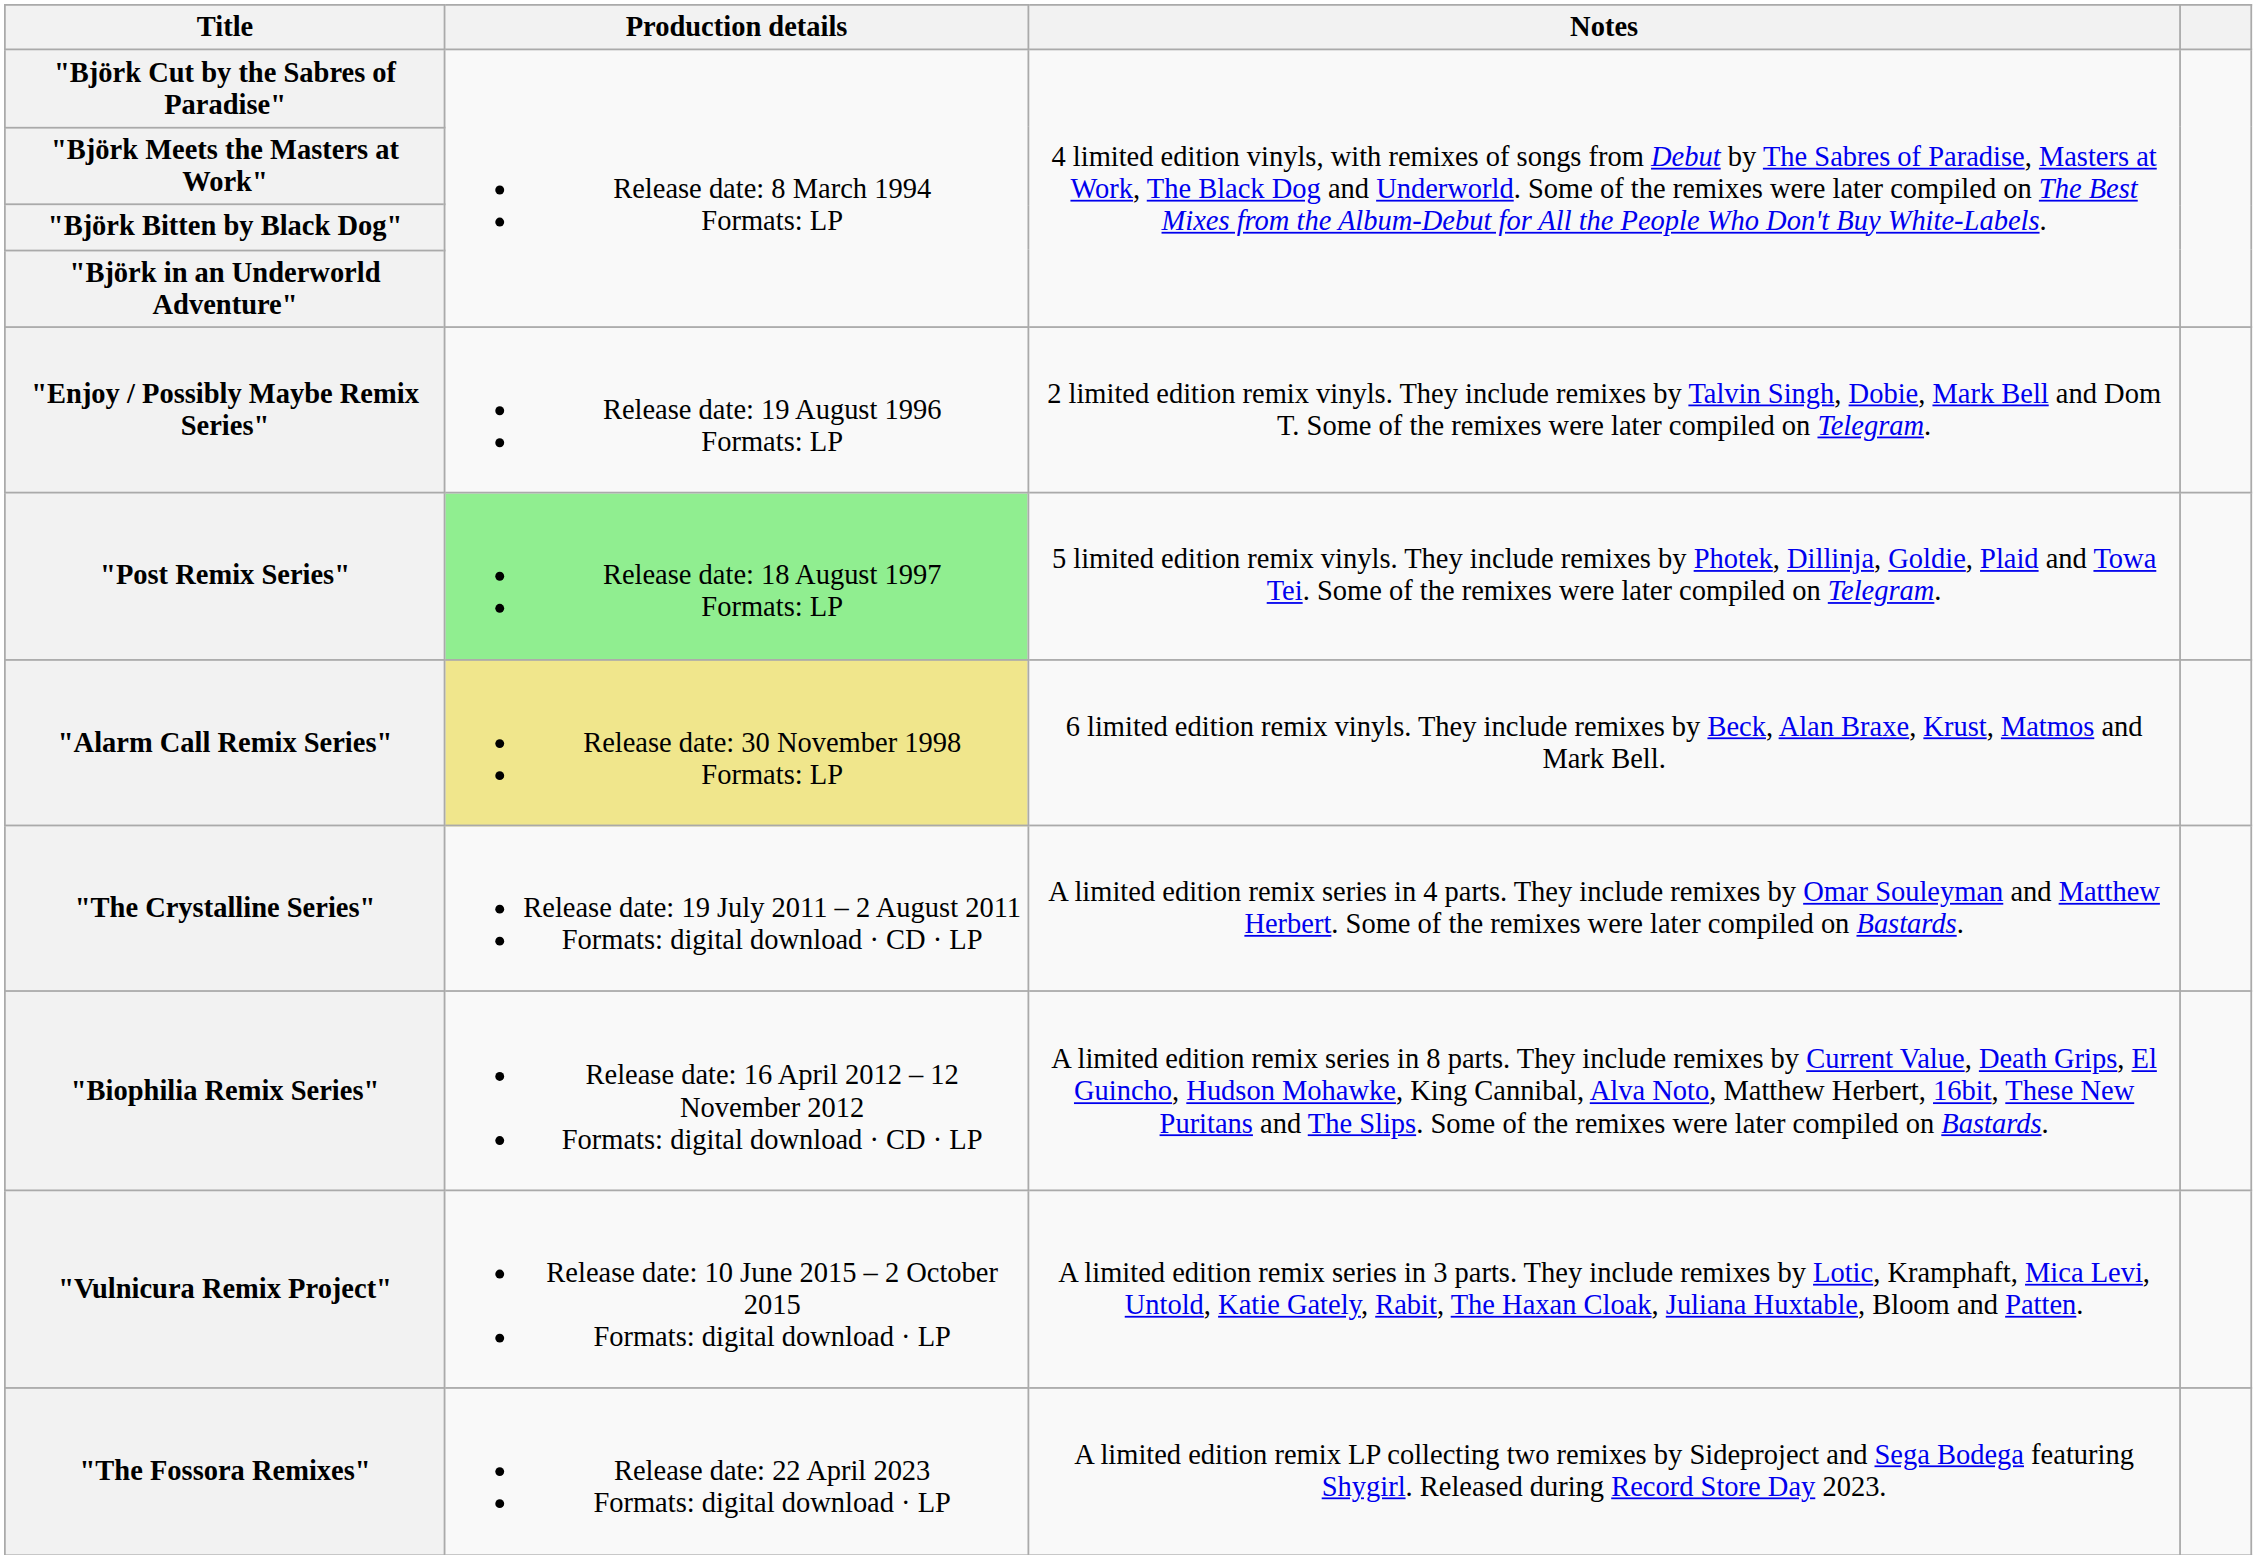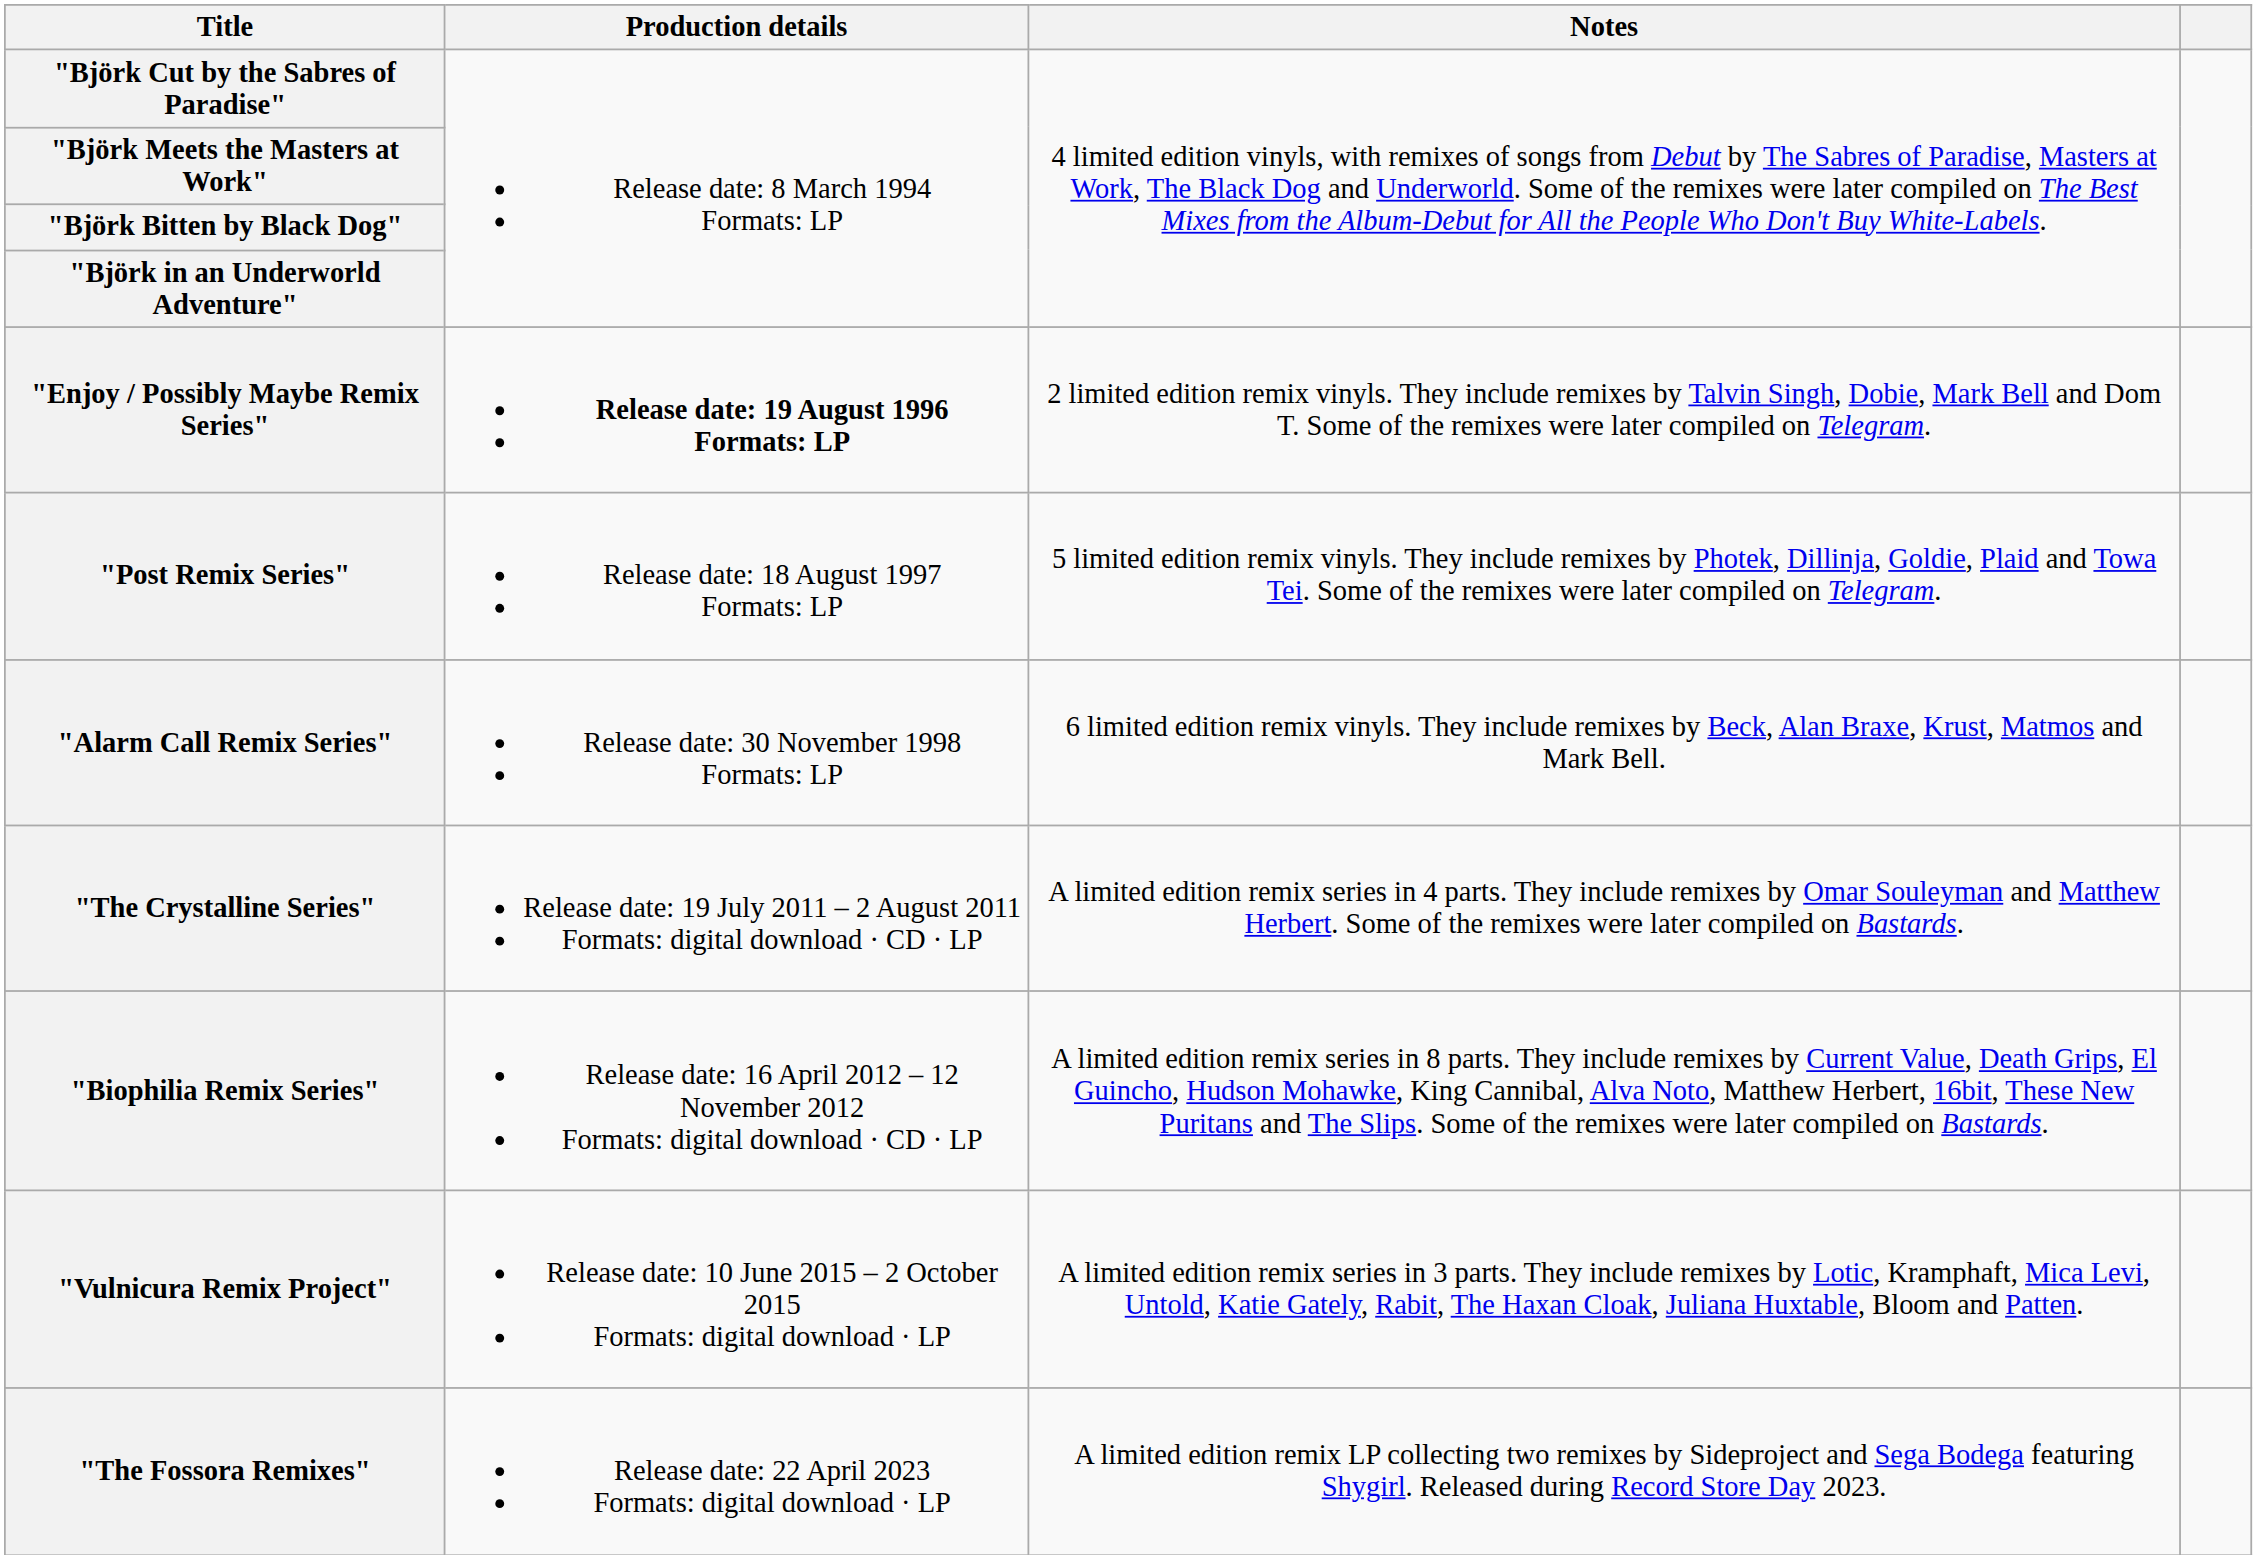(737, 426) normal -> (737, 426) bold
(737, 592) lightgreen background -> (737, 592) no background
(737, 758) khaki background -> (737, 758) no background
